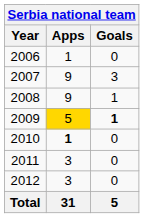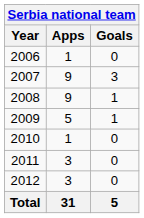(68, 118) gold background -> (68, 118) no background
(115, 118) bold -> (115, 118) normal
(68, 139) bold -> (68, 139) normal
